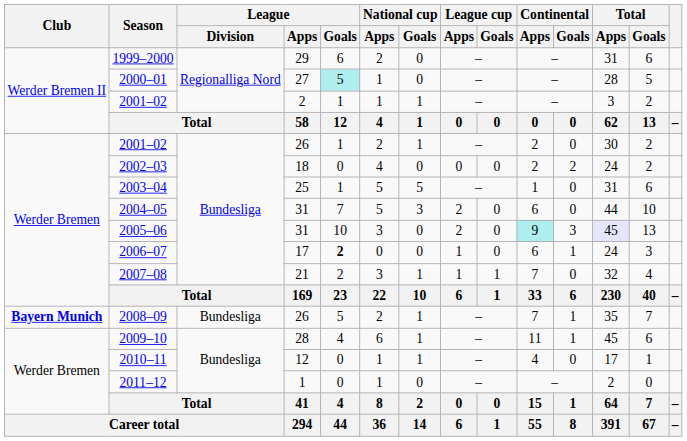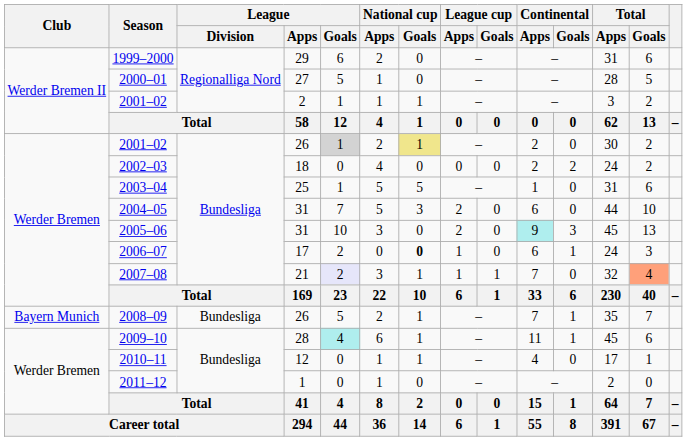(340, 79) paleturquoise background -> (340, 79) no background
(340, 144) no background -> (340, 144) lightgrey background
(420, 144) no background -> (420, 144) khaki background
(611, 230) lavender background -> (611, 230) no background
(340, 252) bold -> (340, 252) normal
(420, 252) normal -> (420, 252) bold
(340, 274) no background -> (340, 274) lavender background
(649, 274) no background -> (649, 274) lightsalmon background
(57, 317) bold -> (57, 317) normal
(340, 338) no background -> (340, 338) paleturquoise background
